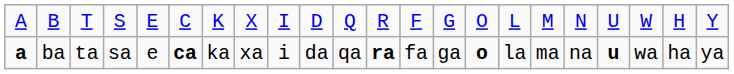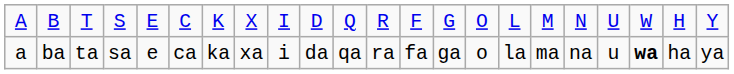(21, 53) bold -> (21, 53) normal
(185, 53) bold -> (185, 53) normal
(383, 53) bold -> (383, 53) normal
(482, 53) bold -> (482, 53) normal
(614, 53) bold -> (614, 53) normal
(646, 53) normal -> (646, 53) bold
